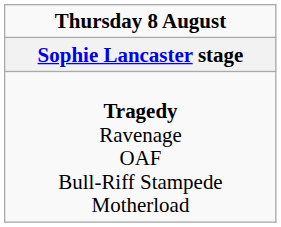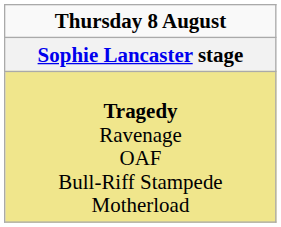(140, 158) no background -> (140, 158) khaki background
